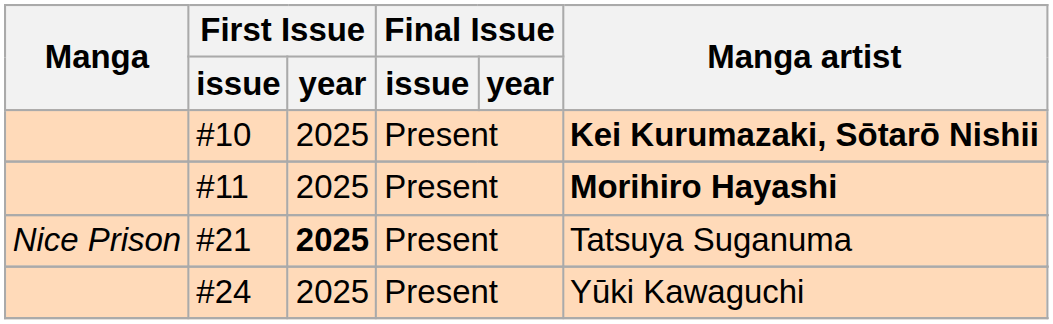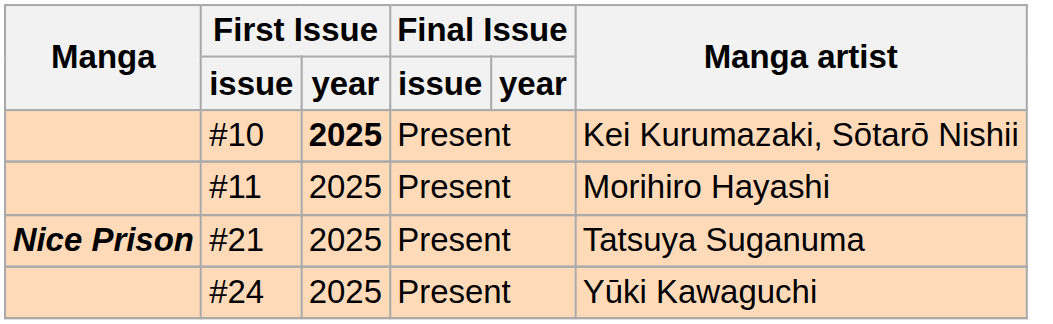(333, 135) normal -> (345, 135) bold
(804, 135) bold -> (801, 135) normal
(704, 187) bold -> (706, 187) normal
(97, 239) normal -> (103, 239) bold
(333, 239) bold -> (345, 239) normal
